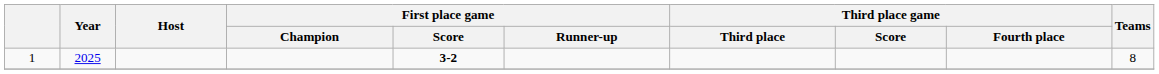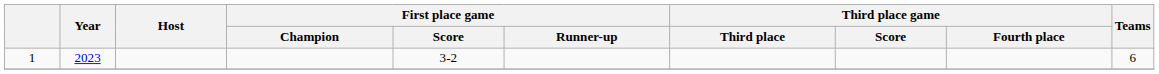(88, 58) 2025 -> (88, 58) 2023
(448, 58) bold -> (448, 58) normal
(1133, 58) 8 -> (1133, 58) 6
